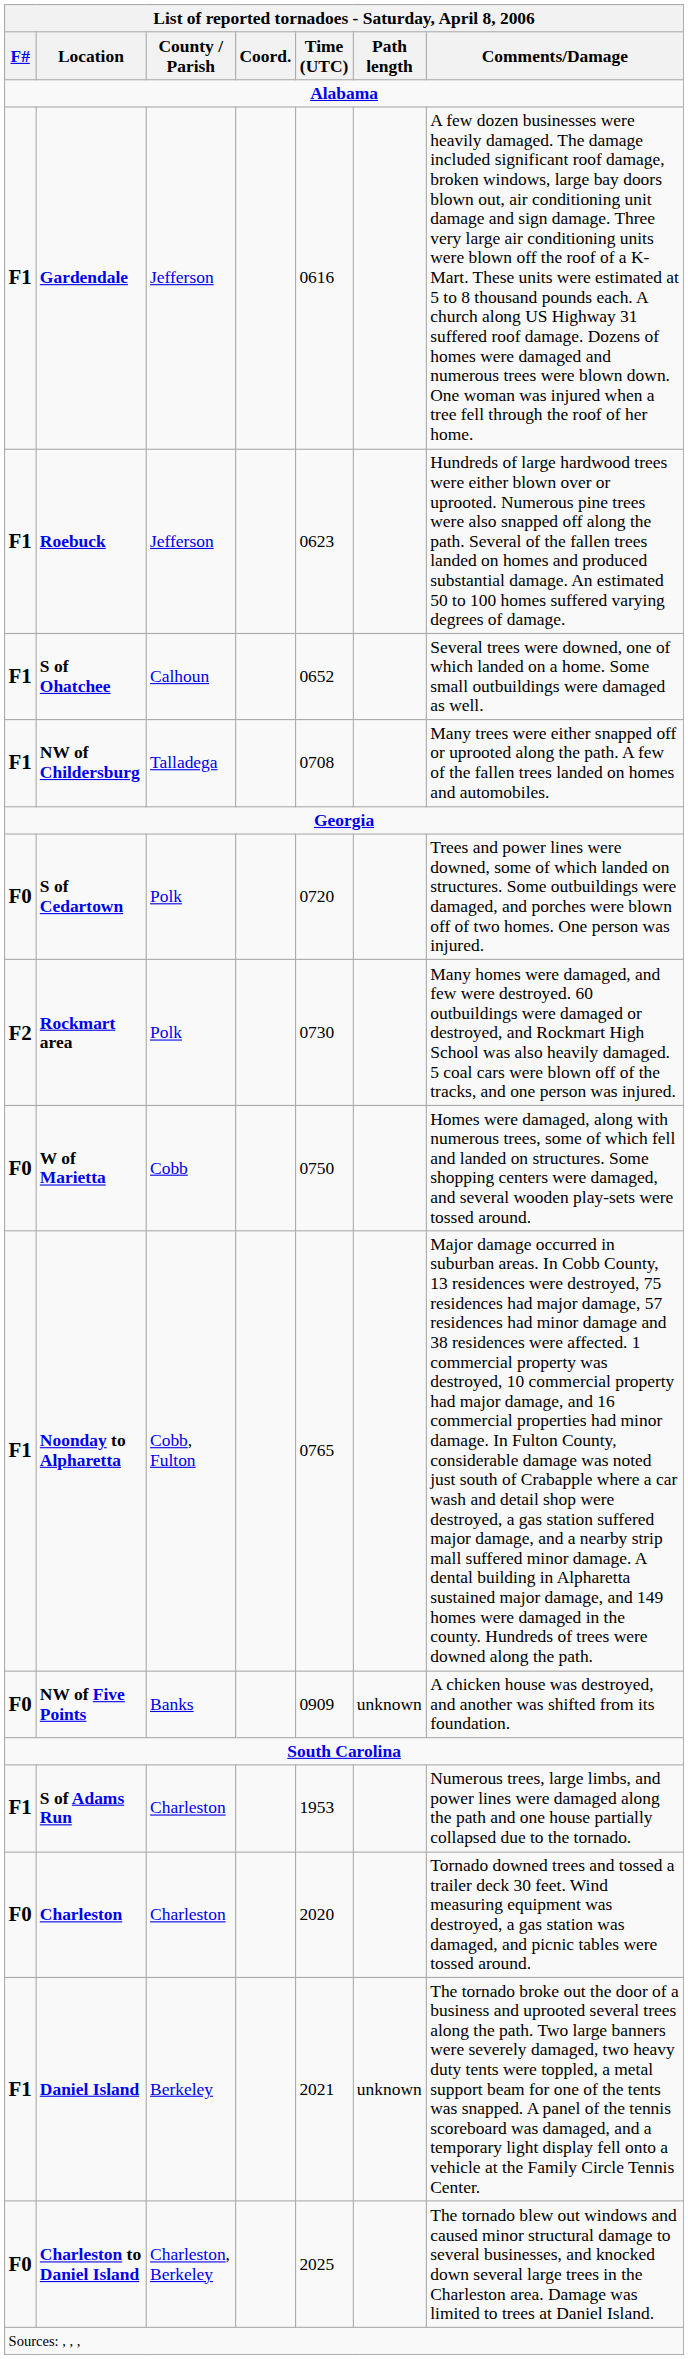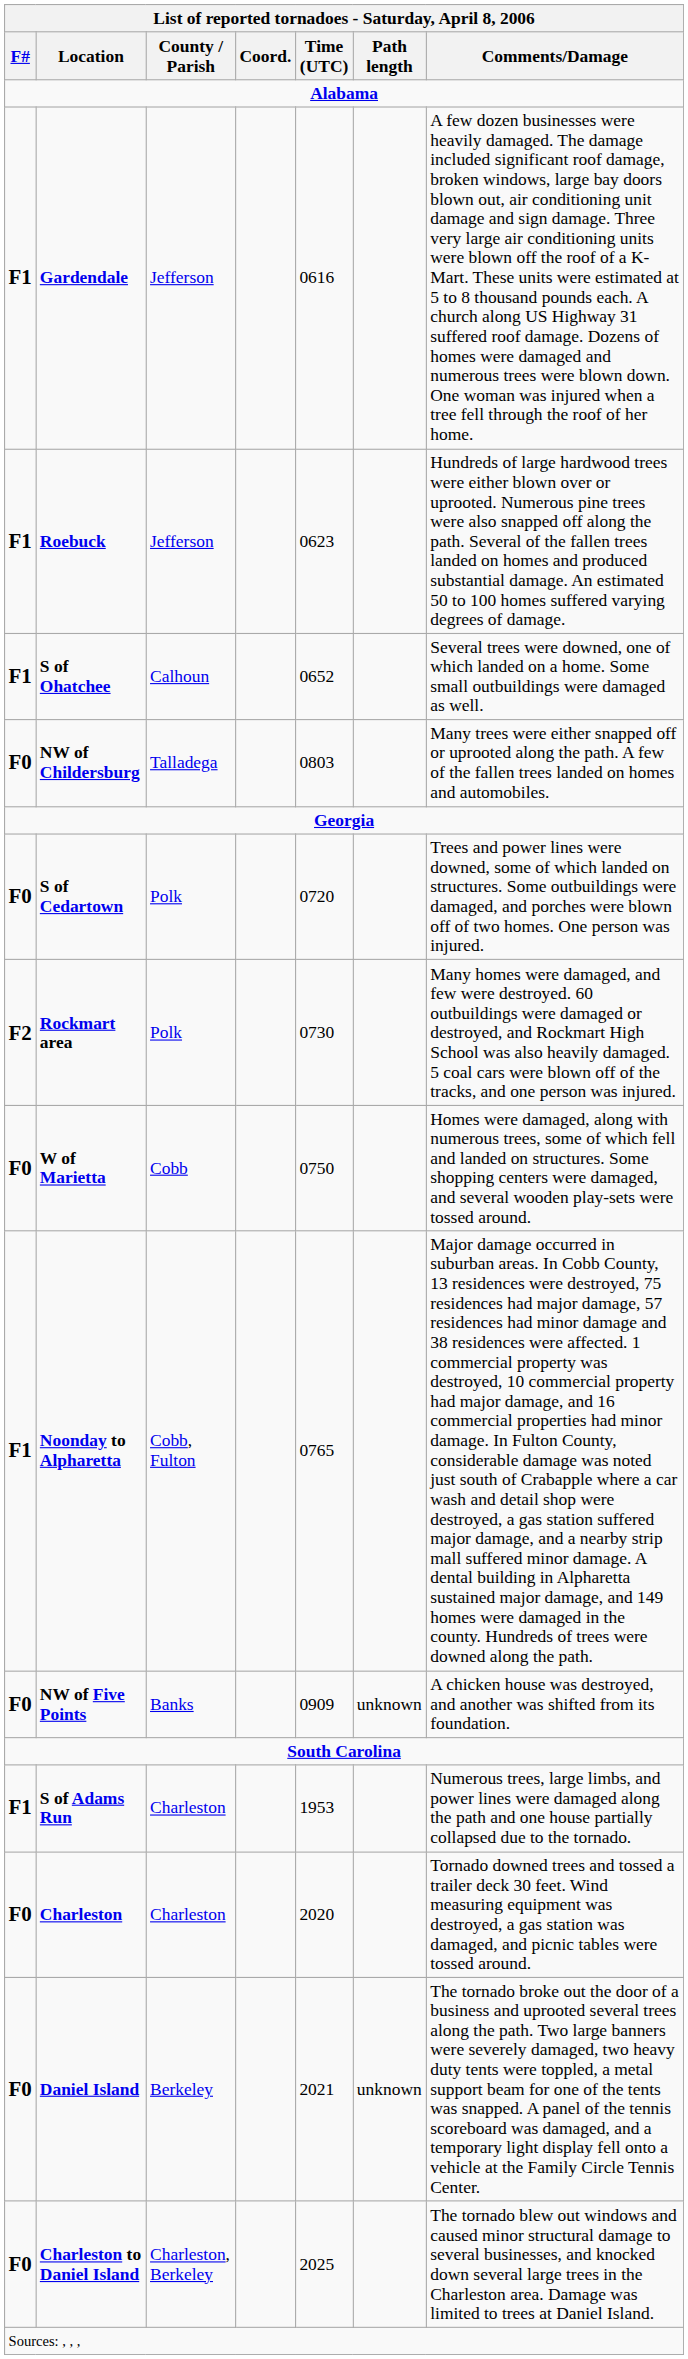(20, 763) F1 -> (20, 763) F0
(317, 763) 0708 -> (317, 763) 0803
(20, 2089) F1 -> (20, 2089) F0
